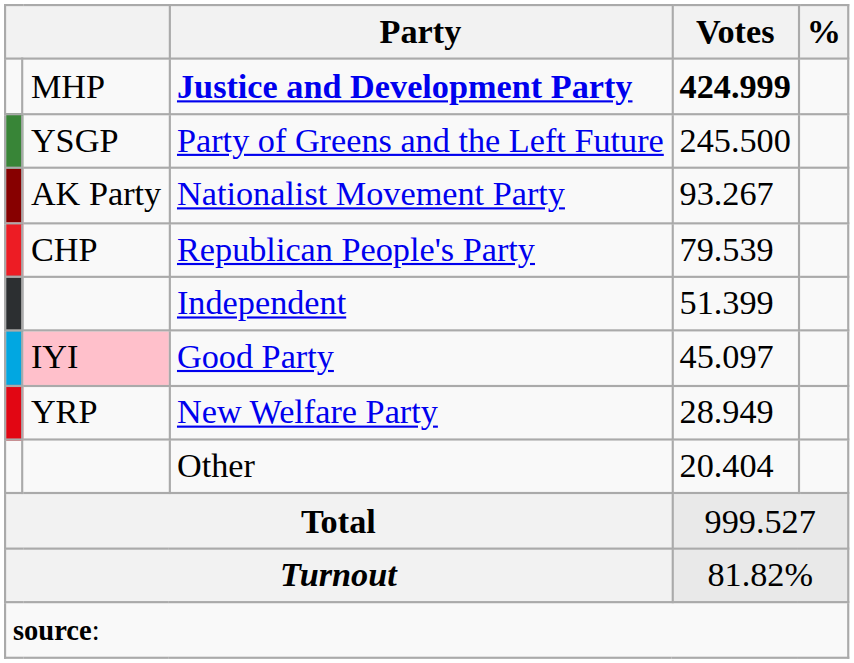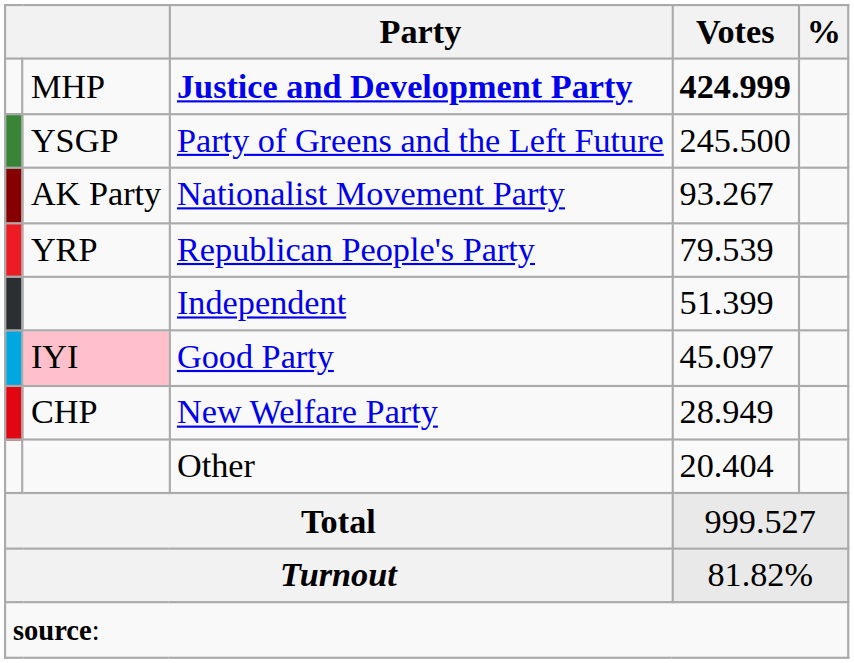(64, 248) CHP -> (64, 248) YRP
(64, 411) YRP -> (64, 411) CHP
